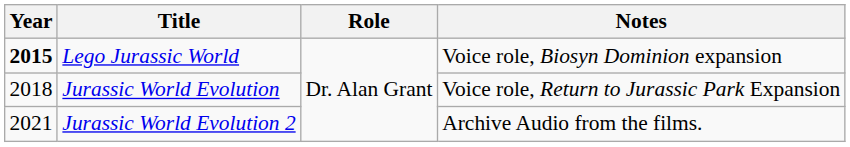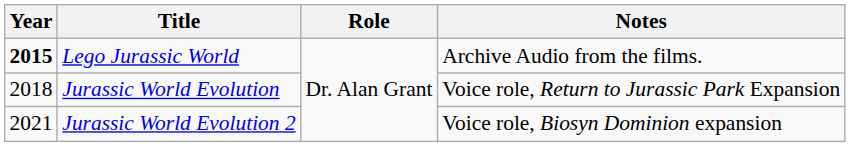(612, 55) Voice role, Biosyn Dominion expansion -> (572, 55) Archive Audio from the films.
(572, 123) Archive Audio from the films. -> (612, 123) Voice role, Biosyn Dominion expansion
